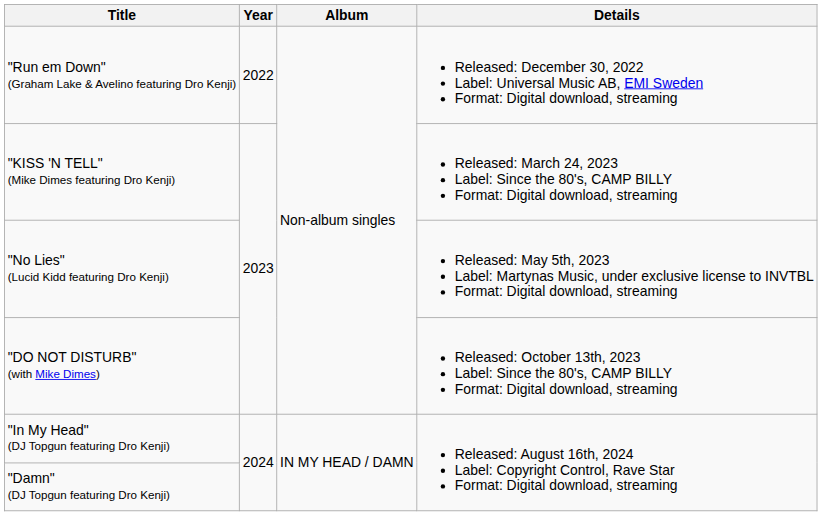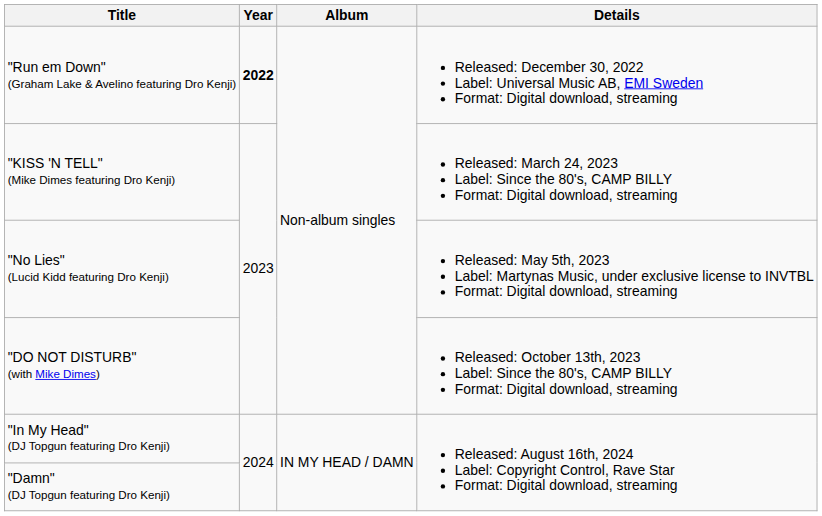(258, 75) normal -> (258, 75) bold
